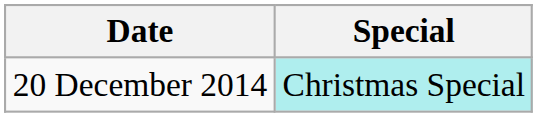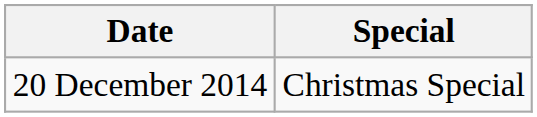(404, 84) paleturquoise background -> (404, 84) no background
